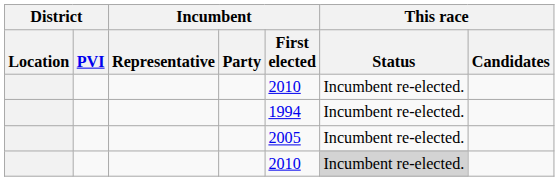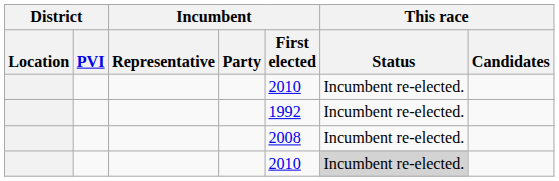(285, 112) 1994 -> (285, 112) 1992
(285, 138) 2005 -> (285, 138) 2008
